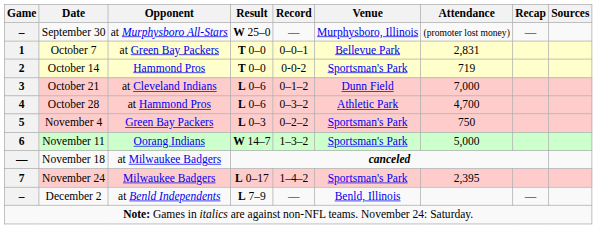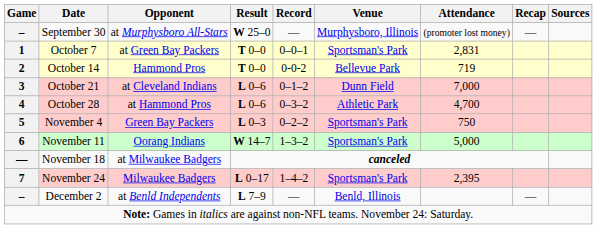(368, 50) Bellevue Park -> (368, 50) Sportsman's Park
(368, 68) Sportsman's Park -> (368, 68) Bellevue Park
